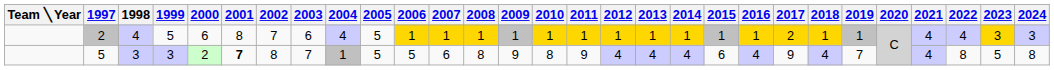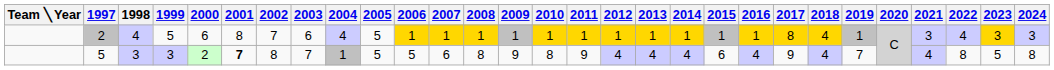(791, 35) 2 -> (791, 35) 8
(825, 35) 1 -> (825, 35) 4
(929, 35) 4 -> (929, 35) 3
